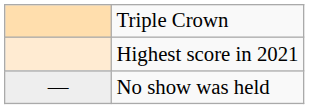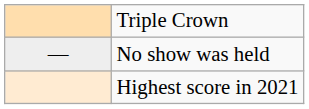rows swapped: (208, 53) <-> (193, 86)
